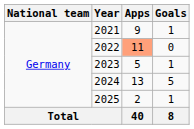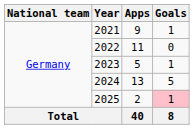(137, 47) lightsalmon background -> (137, 47) no background
(171, 99) no background -> (171, 99) pink background
